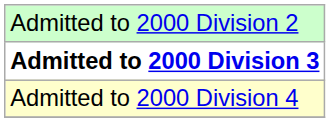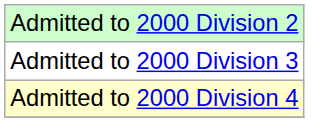(165, 60) bold -> (154, 60) normal
